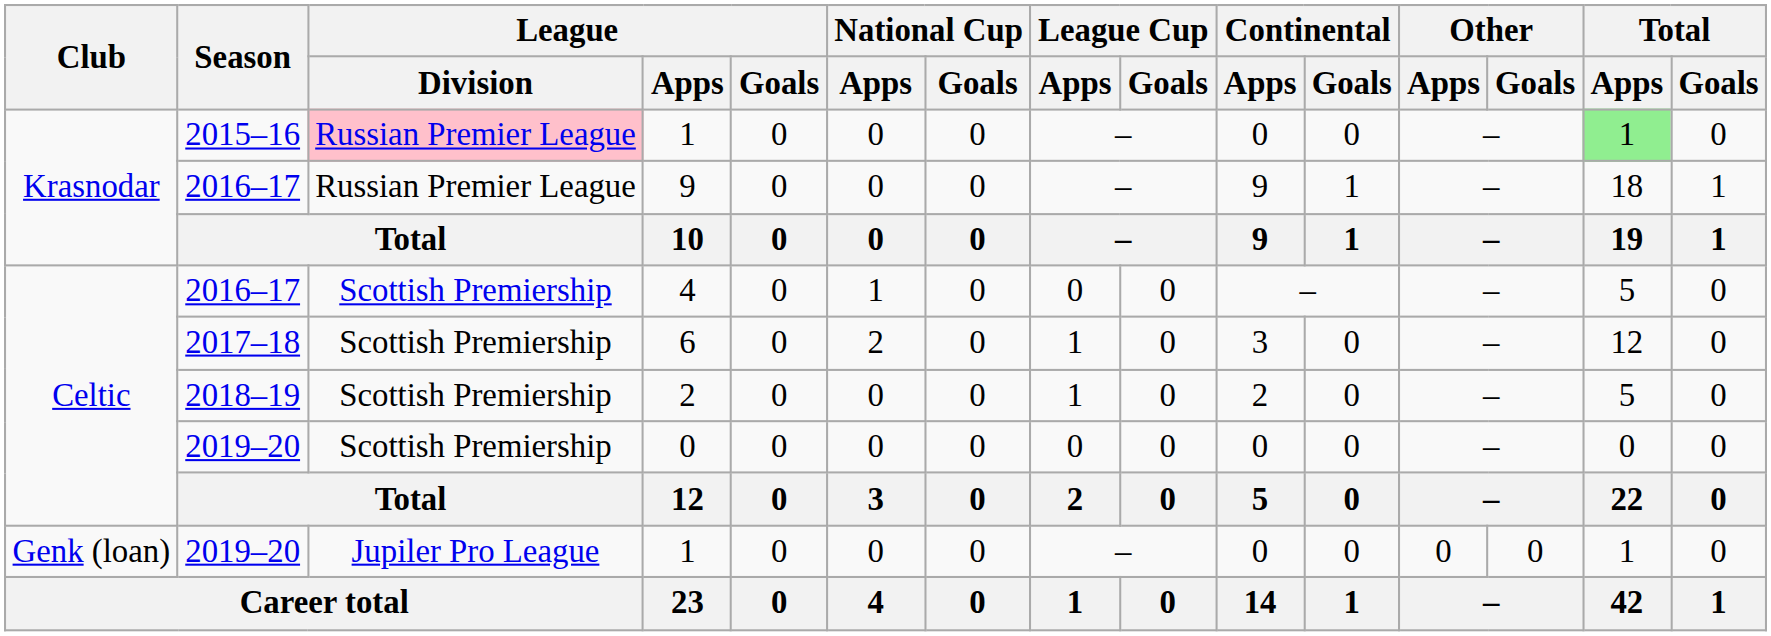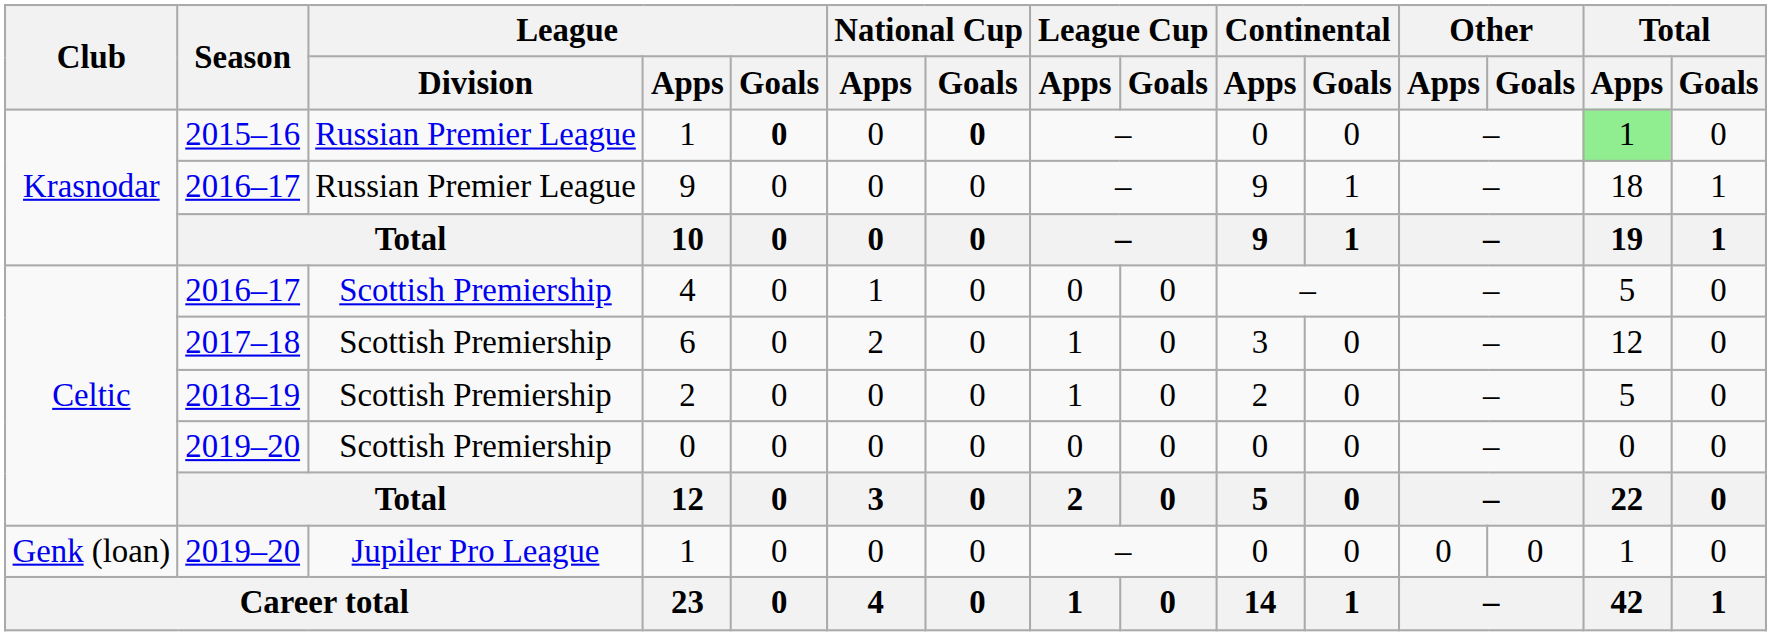(476, 134) pink background -> (476, 134) no background
(779, 134) normal -> (779, 134) bold
(978, 134) normal -> (978, 134) bold
